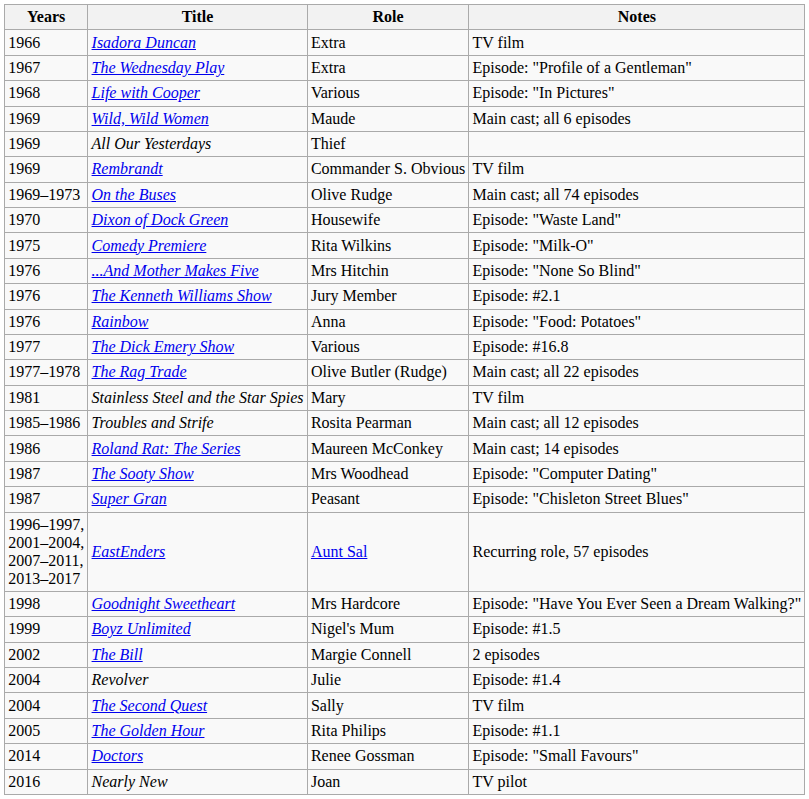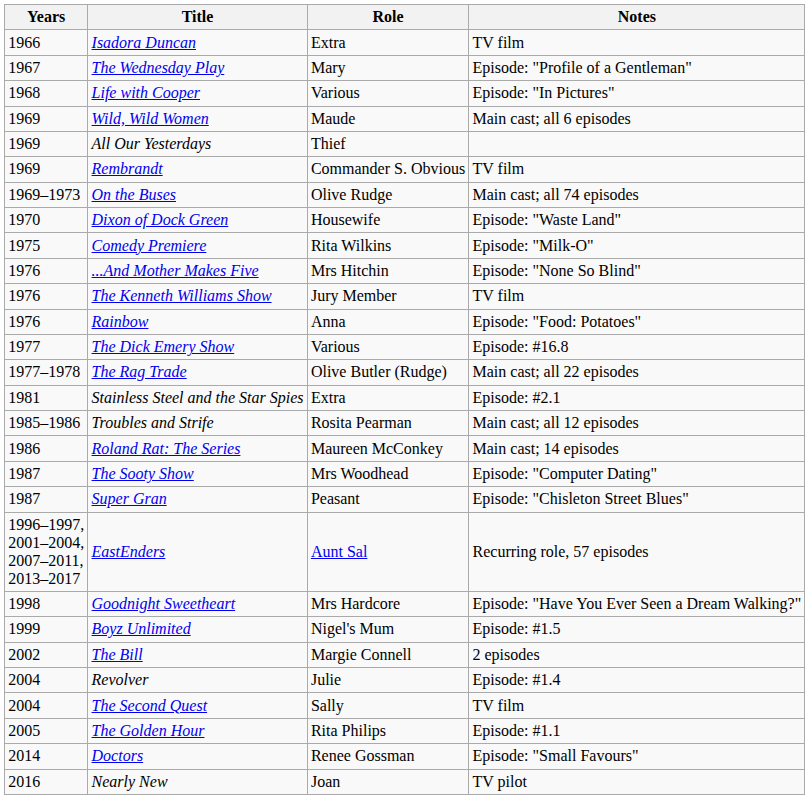(328, 67) Extra -> (328, 67) Mary
(517, 296) Episode: #2.1 -> (498, 296) TV film
(328, 397) Mary -> (328, 397) Extra
(498, 397) TV film -> (517, 397) Episode: #2.1
